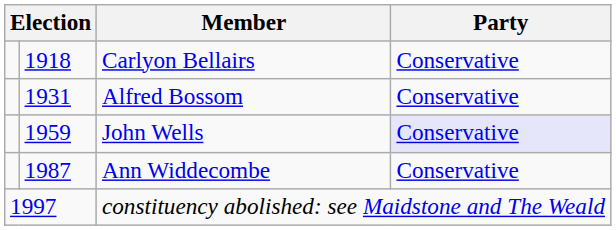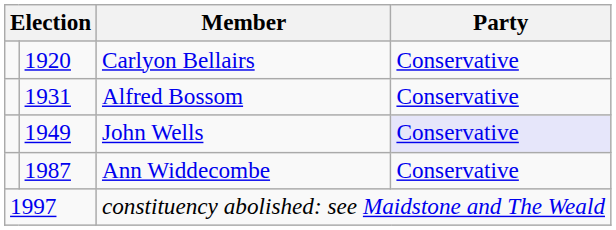(48, 59) 1918 -> (48, 59) 1920
(48, 133) 1959 -> (48, 133) 1949
